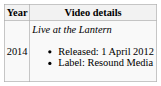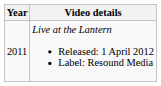(17, 51) 2014 -> (17, 51) 2011
